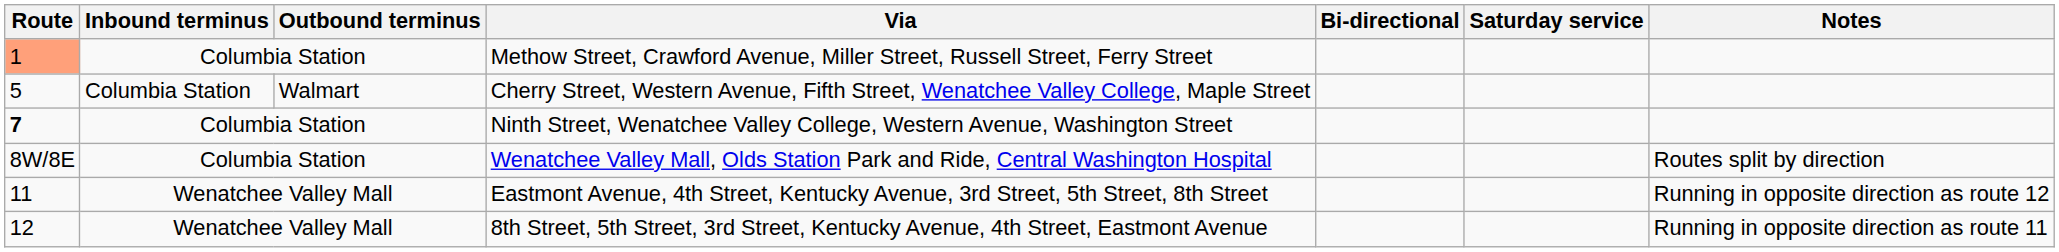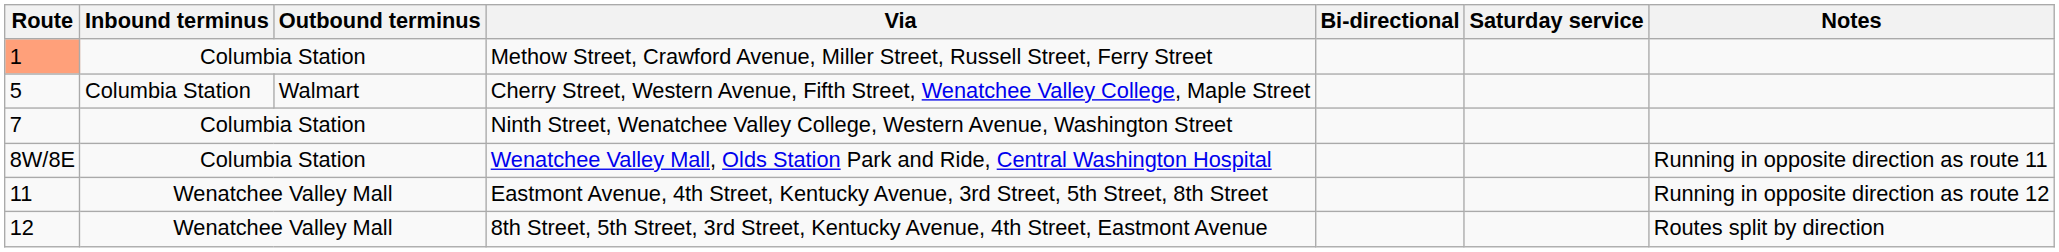(16, 125) bold -> (16, 125) normal
(1769, 159) Routes split by direction -> (1851, 159) Running in opposite direction as route 11
(1851, 228) Running in opposite direction as route 11 -> (1769, 228) Routes split by direction
